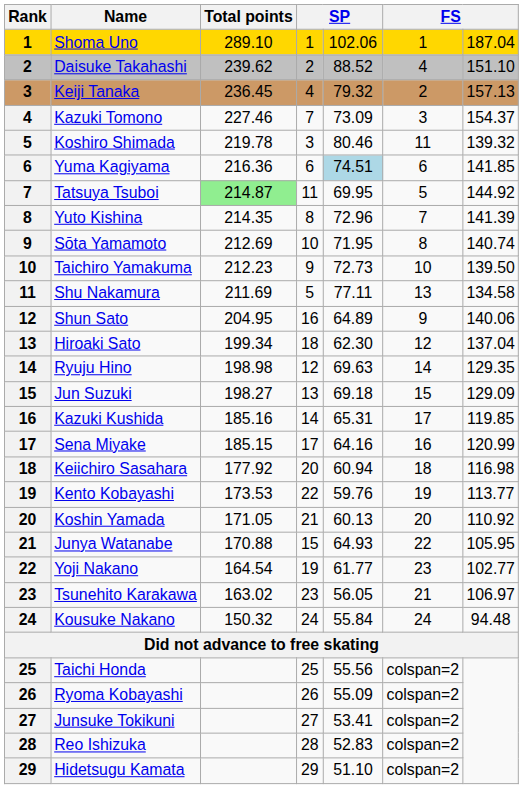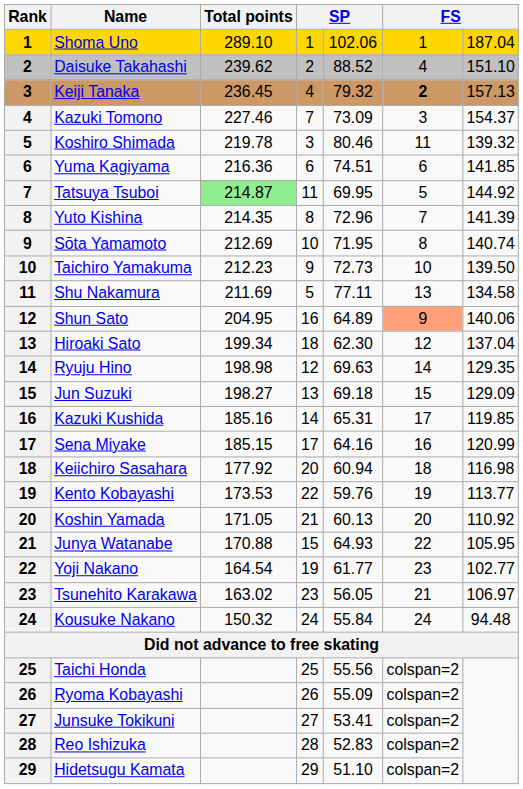(423, 92) normal -> (423, 92) bold
(353, 167) lightblue background -> (353, 167) no background
(423, 318) no background -> (423, 318) lightsalmon background
